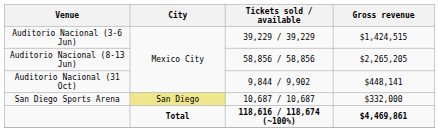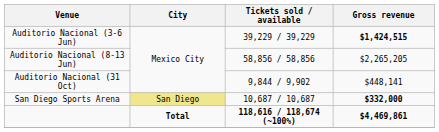(384, 37) normal -> (384, 37) bold
(384, 99) normal -> (384, 99) bold
